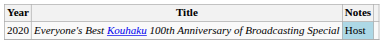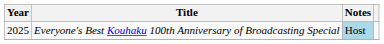(18, 30) 2020 -> (18, 30) 2025
